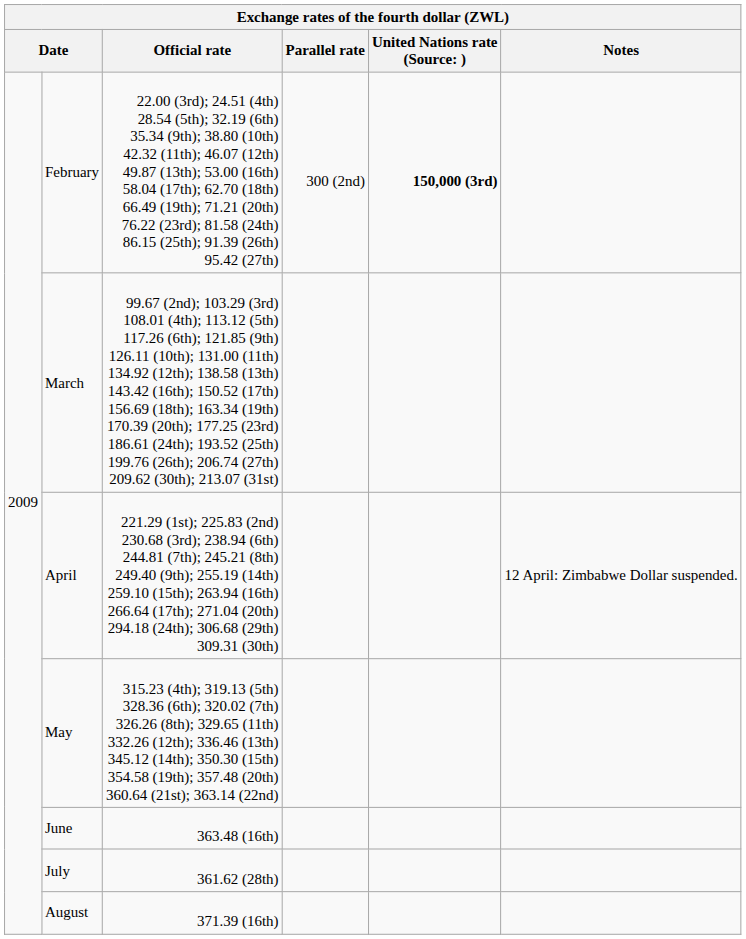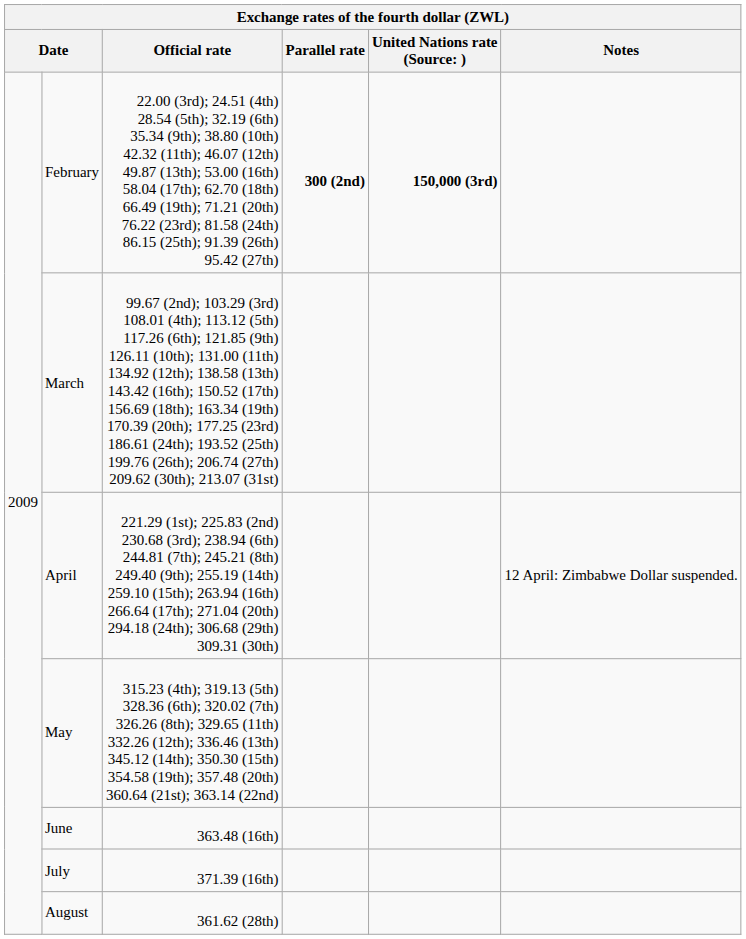(336, 181) normal -> (335, 181) bold
(238, 879) 361.62 (28th) -> (238, 879) 371.39 (16th)
(238, 922) 371.39 (16th) -> (238, 922) 361.62 (28th)
